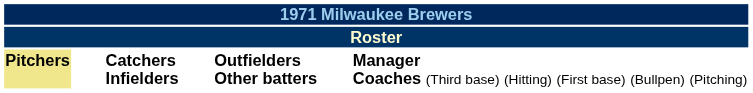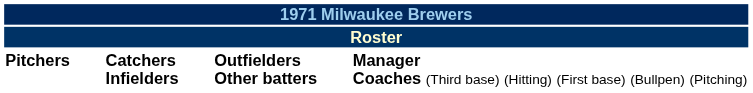(38, 60) khaki background -> (38, 60) no background
